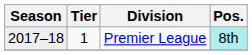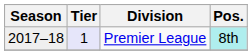(84, 38) no background -> (84, 38) lavender background
